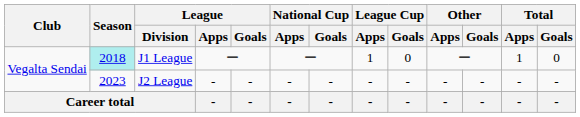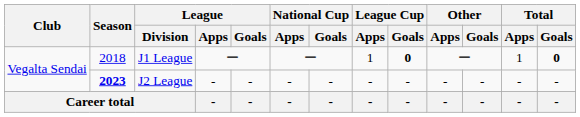(112, 58) paleturquoise background -> (112, 58) no background
(408, 58) normal -> (408, 58) bold
(556, 58) normal -> (556, 58) bold
(112, 80) normal -> (112, 80) bold
